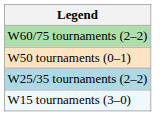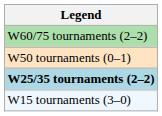(77, 78) normal -> (81, 78) bold
